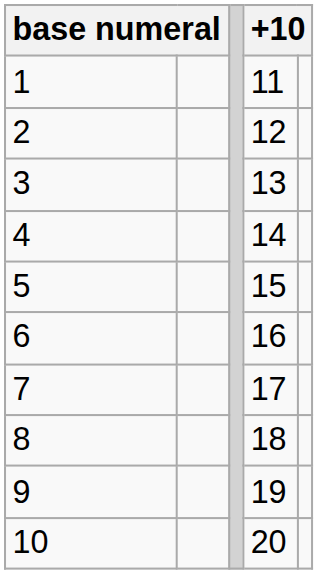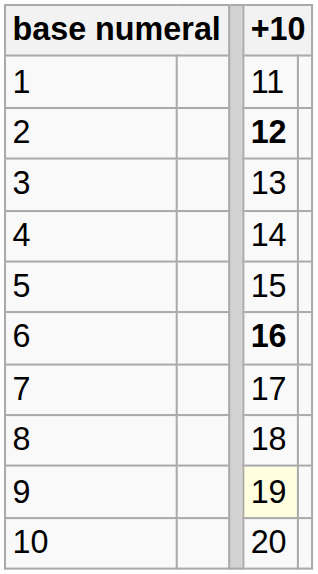(269, 132) normal -> (269, 132) bold
(269, 337) normal -> (269, 337) bold
(269, 491) no background -> (269, 491) lightyellow background
